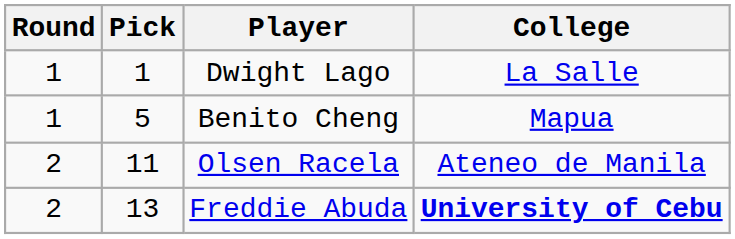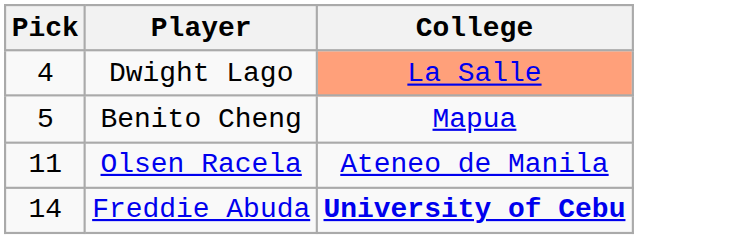- column: (54, 28)
(142, 73) 1 -> (45, 73) 4
(572, 73) no background -> (474, 73) lightsalmon background
(142, 210) 13 -> (45, 210) 14
